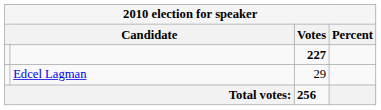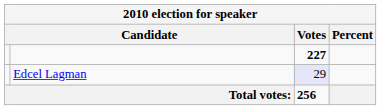(320, 74) no background -> (320, 74) lavender background
